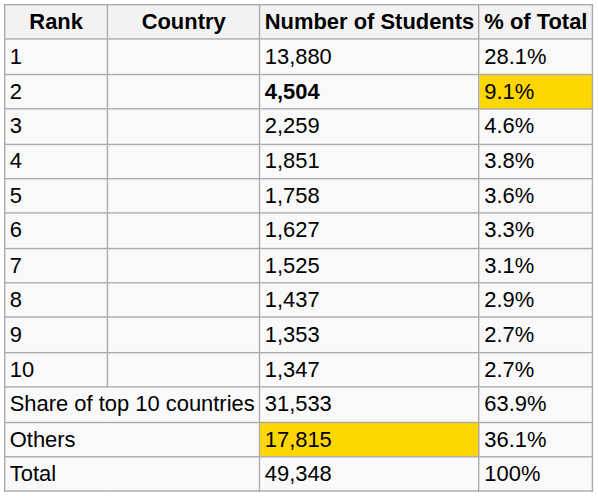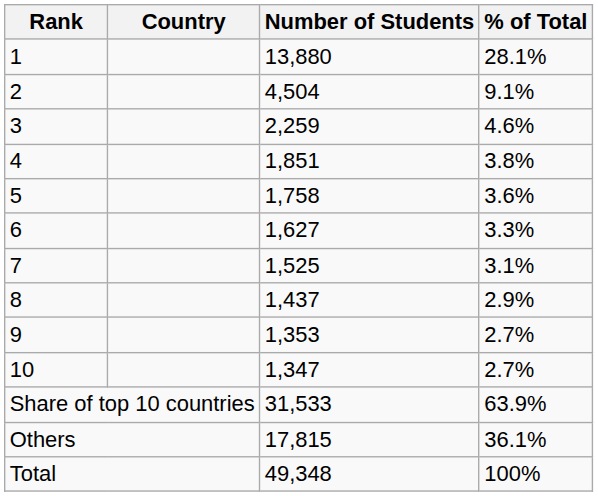(292, 91) bold -> (292, 91) normal
(509, 91) gold background -> (509, 91) no background
(298, 439) gold background -> (298, 439) no background
